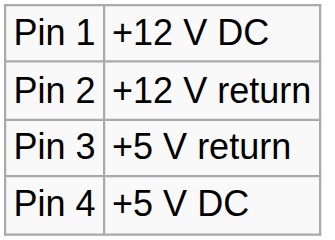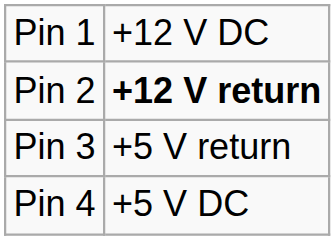(212, 90) normal -> (217, 90) bold
